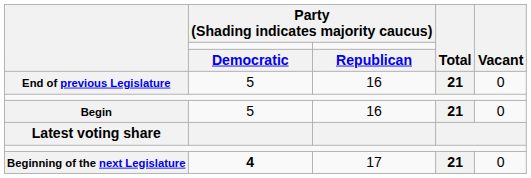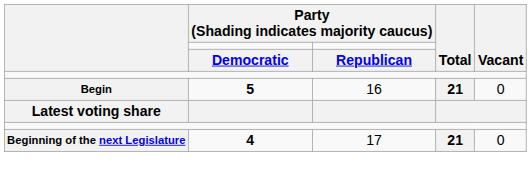- row: (96, 83)
(250, 111) normal -> (250, 89) bold
